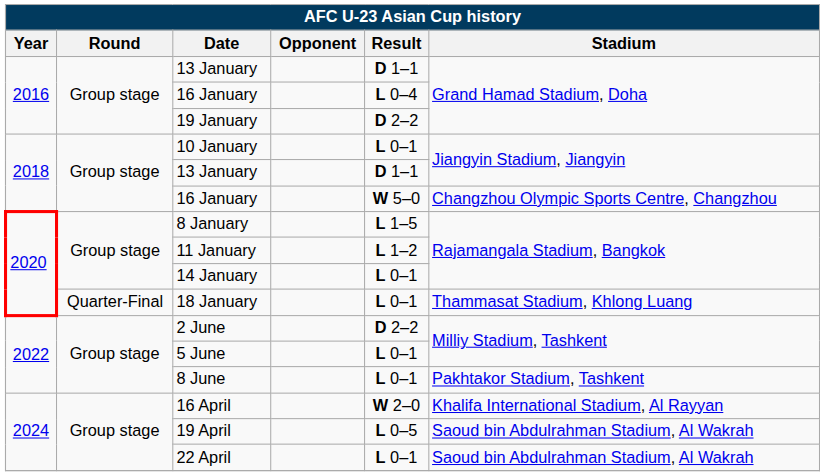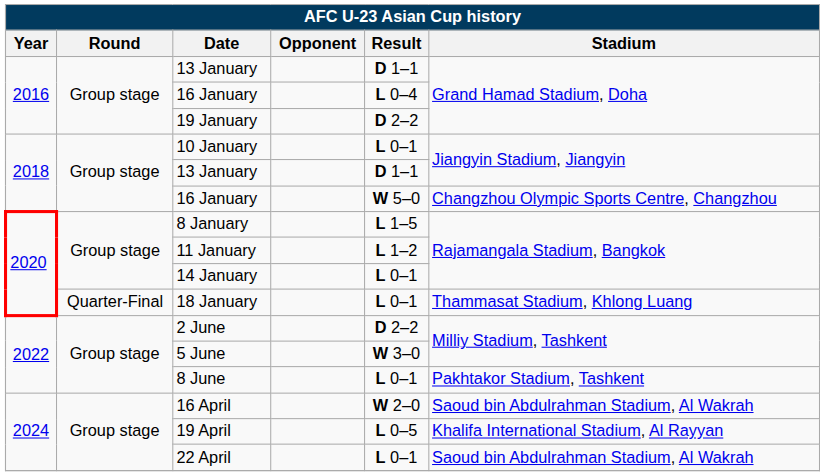(396, 353) L 0–1 -> (396, 353) W 3–0
(578, 405) Khalifa International Stadium, Al Rayyan -> (593, 405) Saoud bin Abdulrahman Stadium, Al Wakrah
(593, 431) Saoud bin Abdulrahman Stadium, Al Wakrah -> (578, 431) Khalifa International Stadium, Al Rayyan
